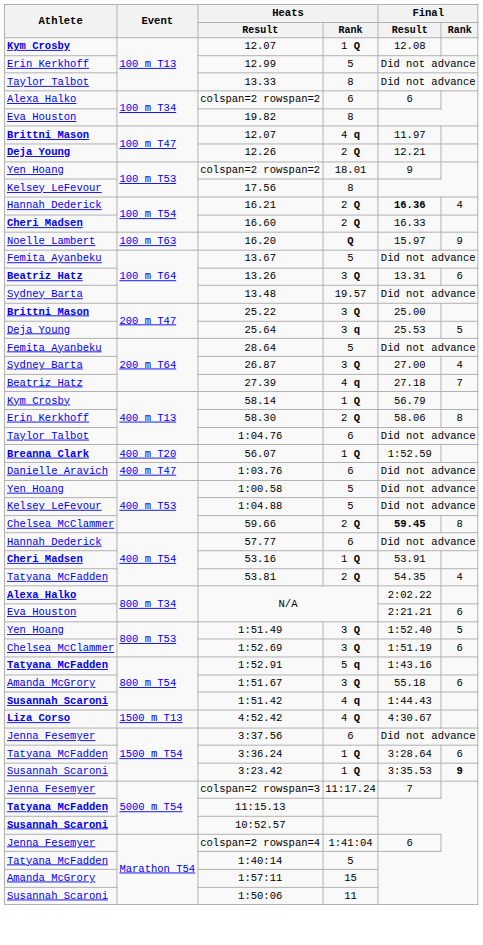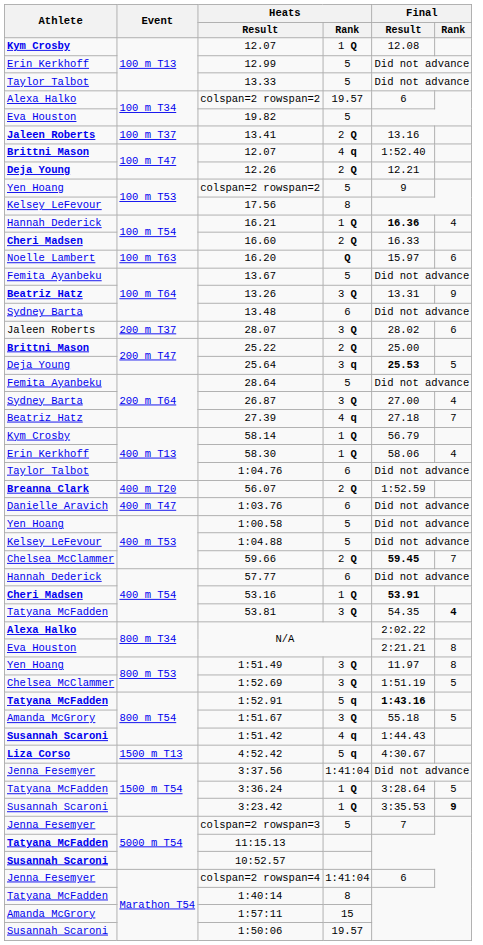(351, 82) 8 -> (347, 82) 5
(351, 99) 6 -> (347, 99) 19.57
(351, 117) 8 -> (347, 117) 5
+ row: (51, 135)
(410, 135) 11.97 -> (403, 153) 1:52.40
(351, 170) 18.01 -> (347, 188) 5
(351, 206) 2 Q -> (347, 223) 1 Q
(460, 241) 9 -> (453, 259) 6
(460, 276) 6 -> (453, 294) 9
(351, 294) 19.57 -> (347, 312) 6
+ row: (51, 329)
(351, 312) 3 Q -> (347, 347) 2 Q
(410, 329) normal -> (403, 365) bold
(351, 418) 2 Q -> (347, 453) 1 Q
(460, 418) 8 -> (453, 453) 4
(351, 453) 1 Q -> (347, 489) 2 Q
(460, 524) 8 -> (453, 559) 7
(410, 559) normal -> (403, 595) bold
(351, 577) 2 Q -> (347, 612) 3 Q
(460, 577) normal -> (453, 612) bold
(460, 612) 6 -> (453, 648) 8
(410, 630) 1:52.40 -> (403, 666) 11.97
(460, 630) 5 -> (453, 666) 8
(460, 648) 6 -> (453, 683) 5
(410, 666) normal -> (403, 701) bold
(460, 683) 6 -> (453, 719) 5
(351, 719) 4 Q -> (347, 754) 5 q
(351, 736) 6 -> (347, 772) 1:41:04
(460, 754) 6 -> (453, 789) 5
(351, 789) 11:17.24 -> (347, 825) 5
(351, 860) 5 -> (347, 896) 8
(351, 896) 11 -> (347, 931) 19.57
